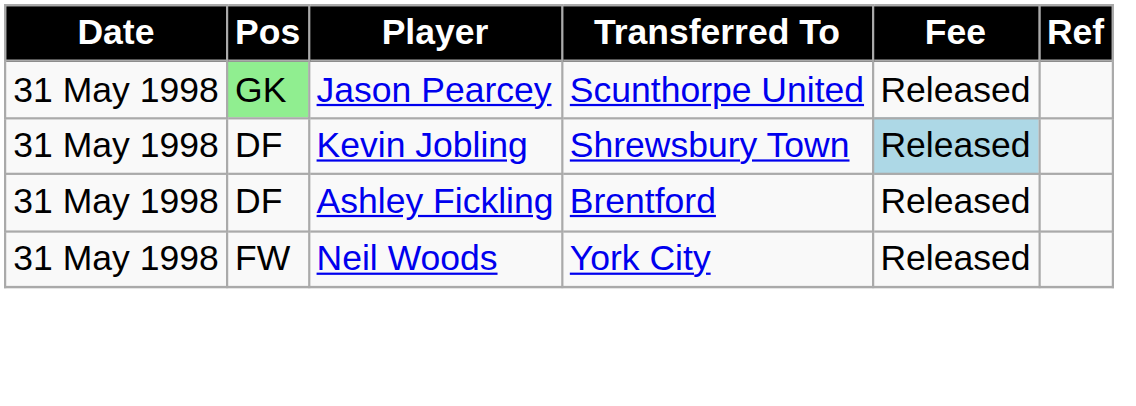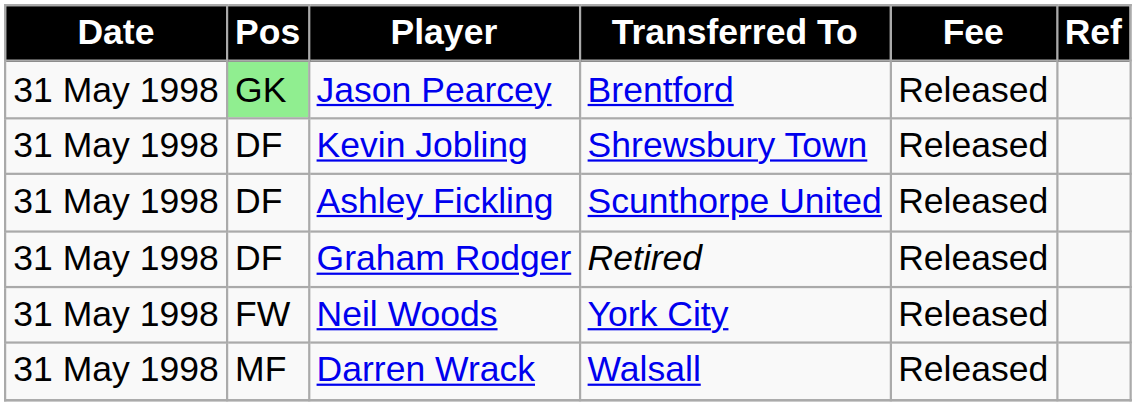(717, 88) Scunthorpe United -> (661, 88) Brentford
(955, 145) lightblue background -> (973, 145) no background
(643, 201) Brentford -> (735, 201) Scunthorpe United
+ row: (444, 257)
+ row: (426, 370)
